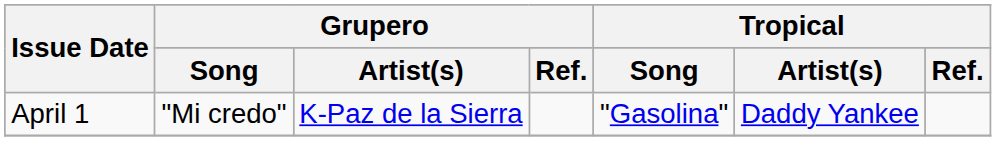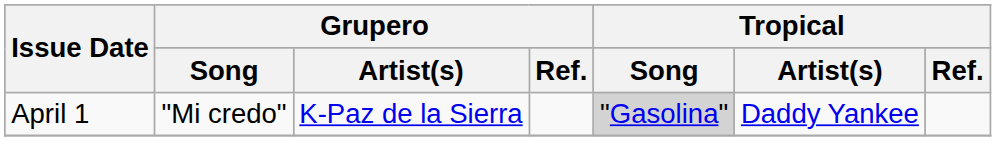(664, 113) no background -> (664, 113) lightgrey background
